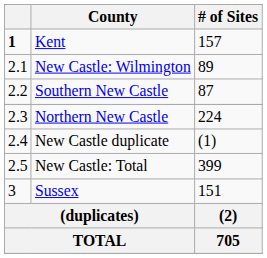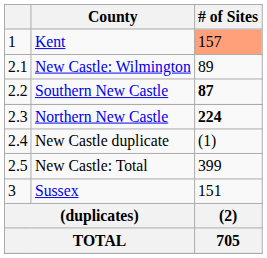(12, 41) bold -> (12, 41) normal
(210, 41) no background -> (210, 41) lightsalmon background
(206, 91) normal -> (206, 91) bold
(210, 116) normal -> (210, 116) bold
